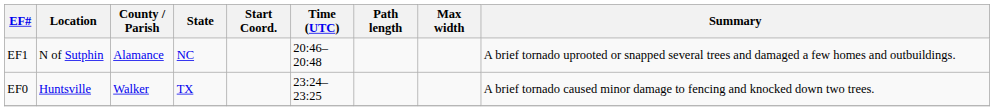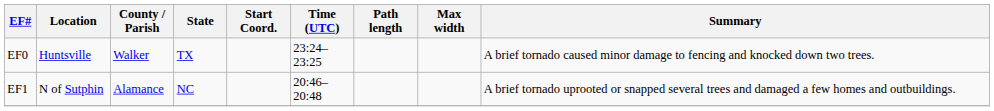rows swapped: (18, 55) <-> (18, 89)
